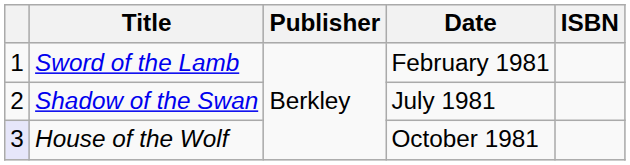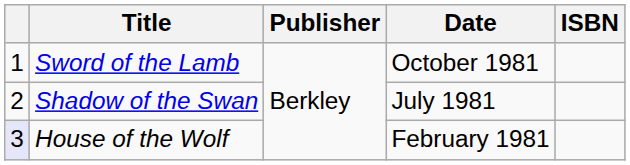(471, 62) February 1981 -> (465, 62) October 1981
(465, 139) October 1981 -> (471, 139) February 1981
